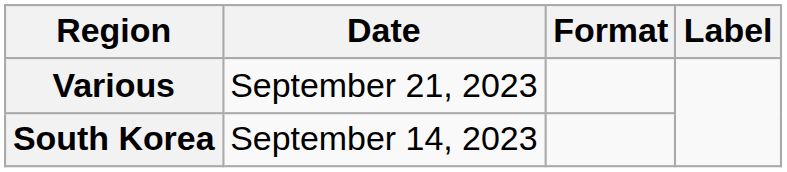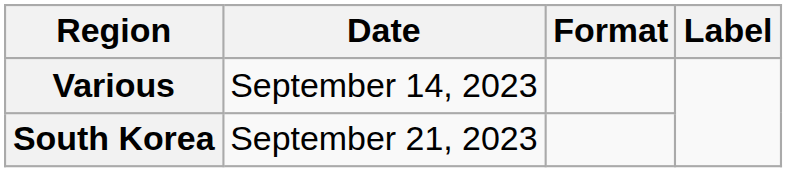(384, 85) September 21, 2023 -> (384, 85) September 14, 2023
(384, 138) September 14, 2023 -> (384, 138) September 21, 2023
